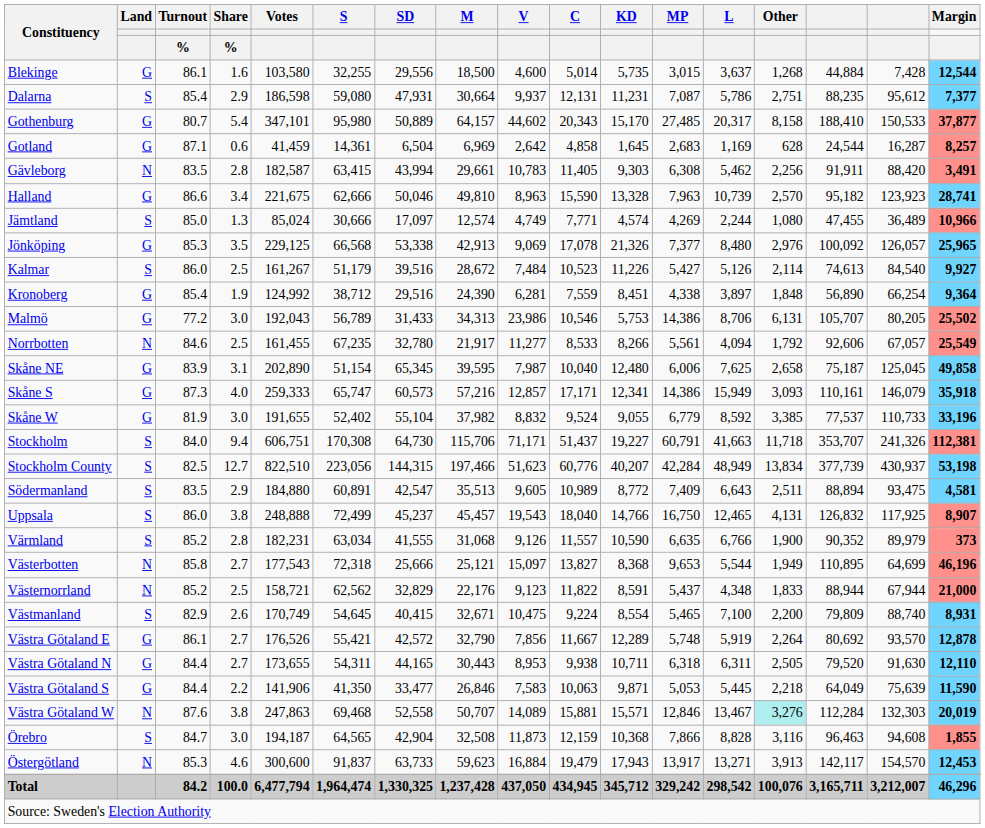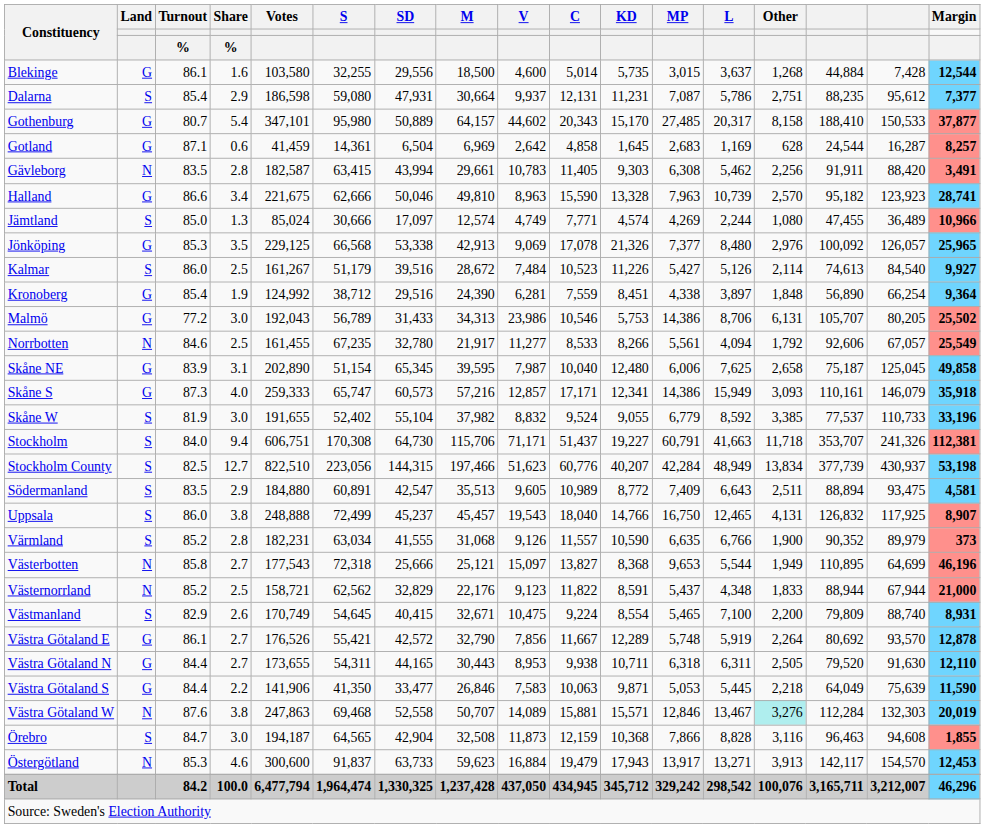(147, 417) G -> (148, 417) S
